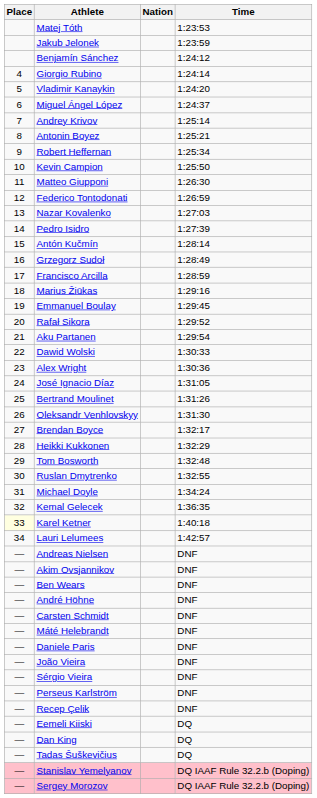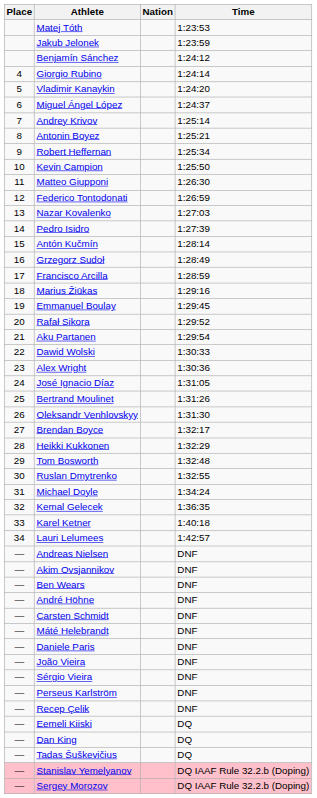(19, 523) lightyellow background -> (19, 523) no background
